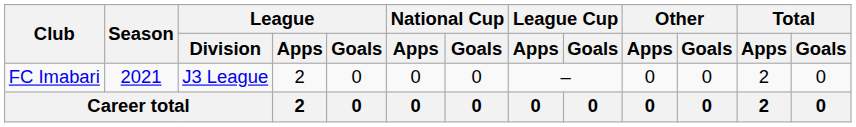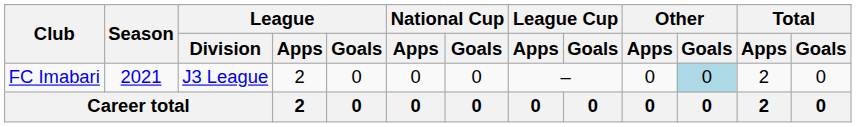(707, 77) no background -> (707, 77) lightblue background
